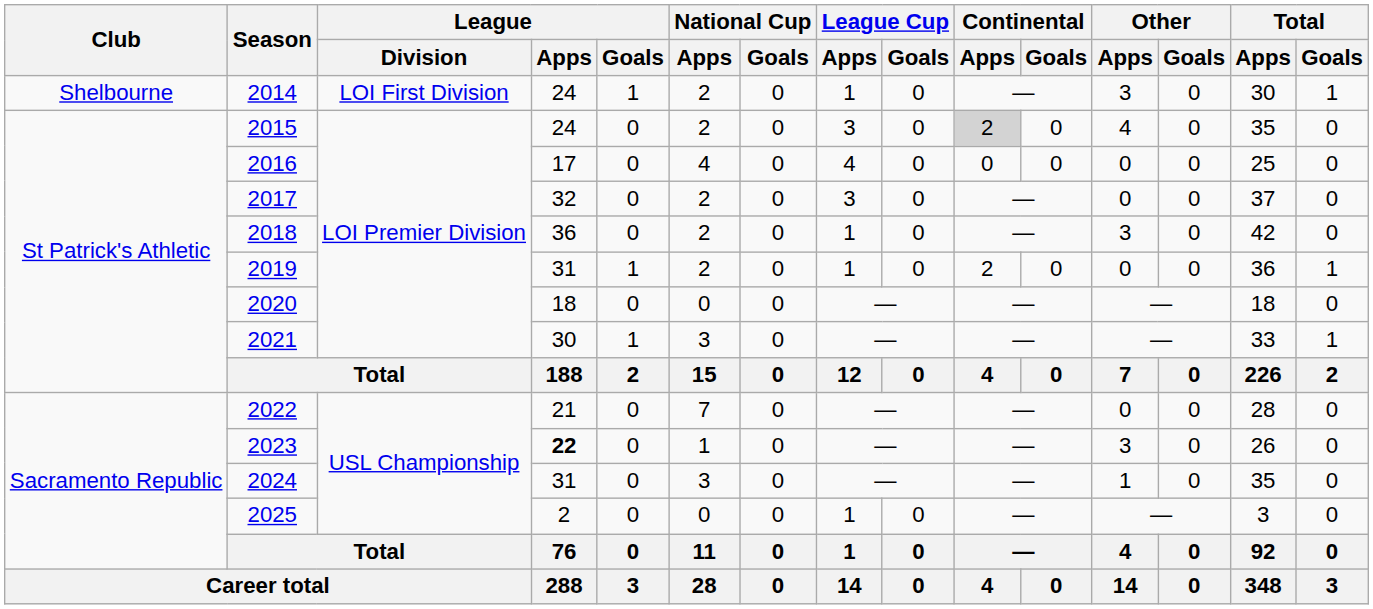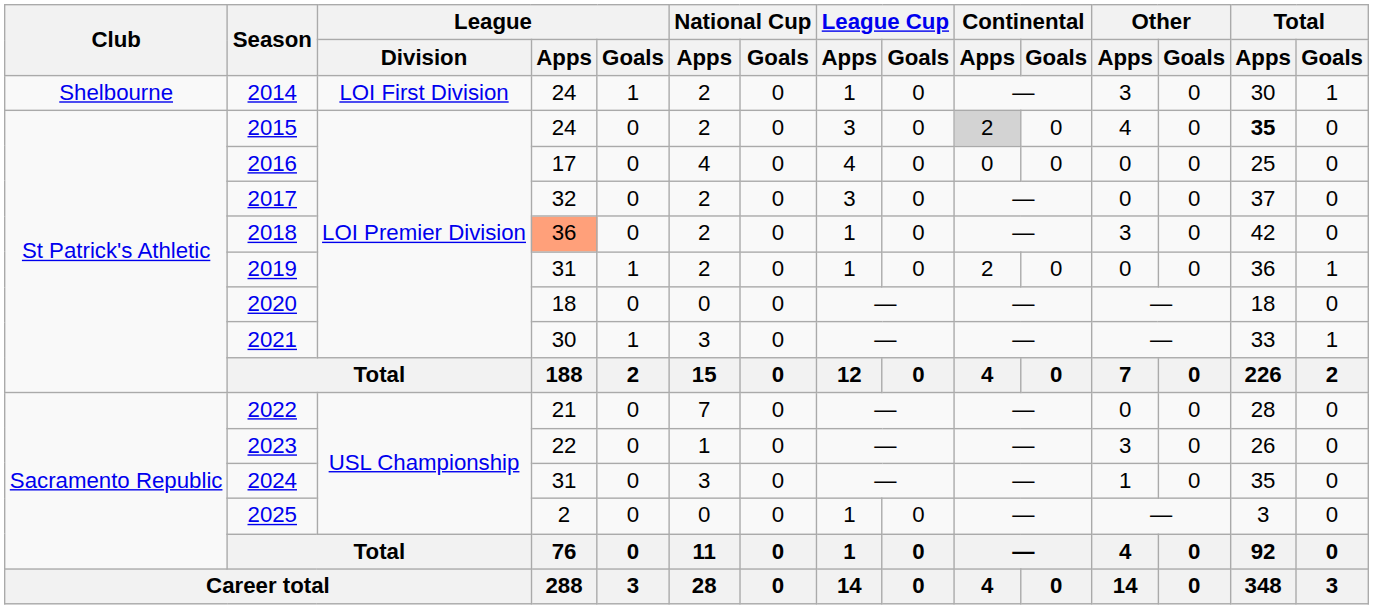(1263, 127) normal -> (1263, 127) bold
(564, 233) no background -> (564, 233) lightsalmon background
(564, 445) bold -> (564, 445) normal
